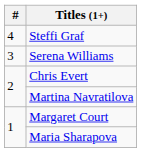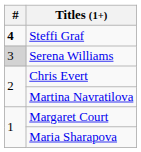(11, 35) normal -> (11, 35) bold
(11, 56) no background -> (11, 56) lightgrey background
